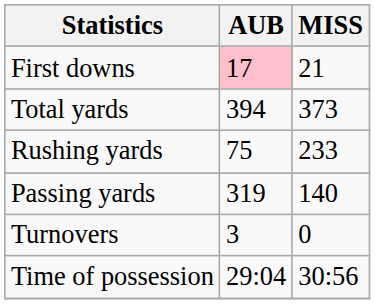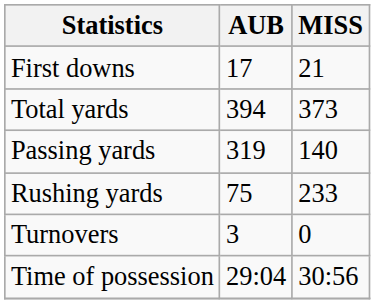(239, 67) pink background -> (239, 67) no background
rows swapped: (87, 151) <-> (83, 192)
